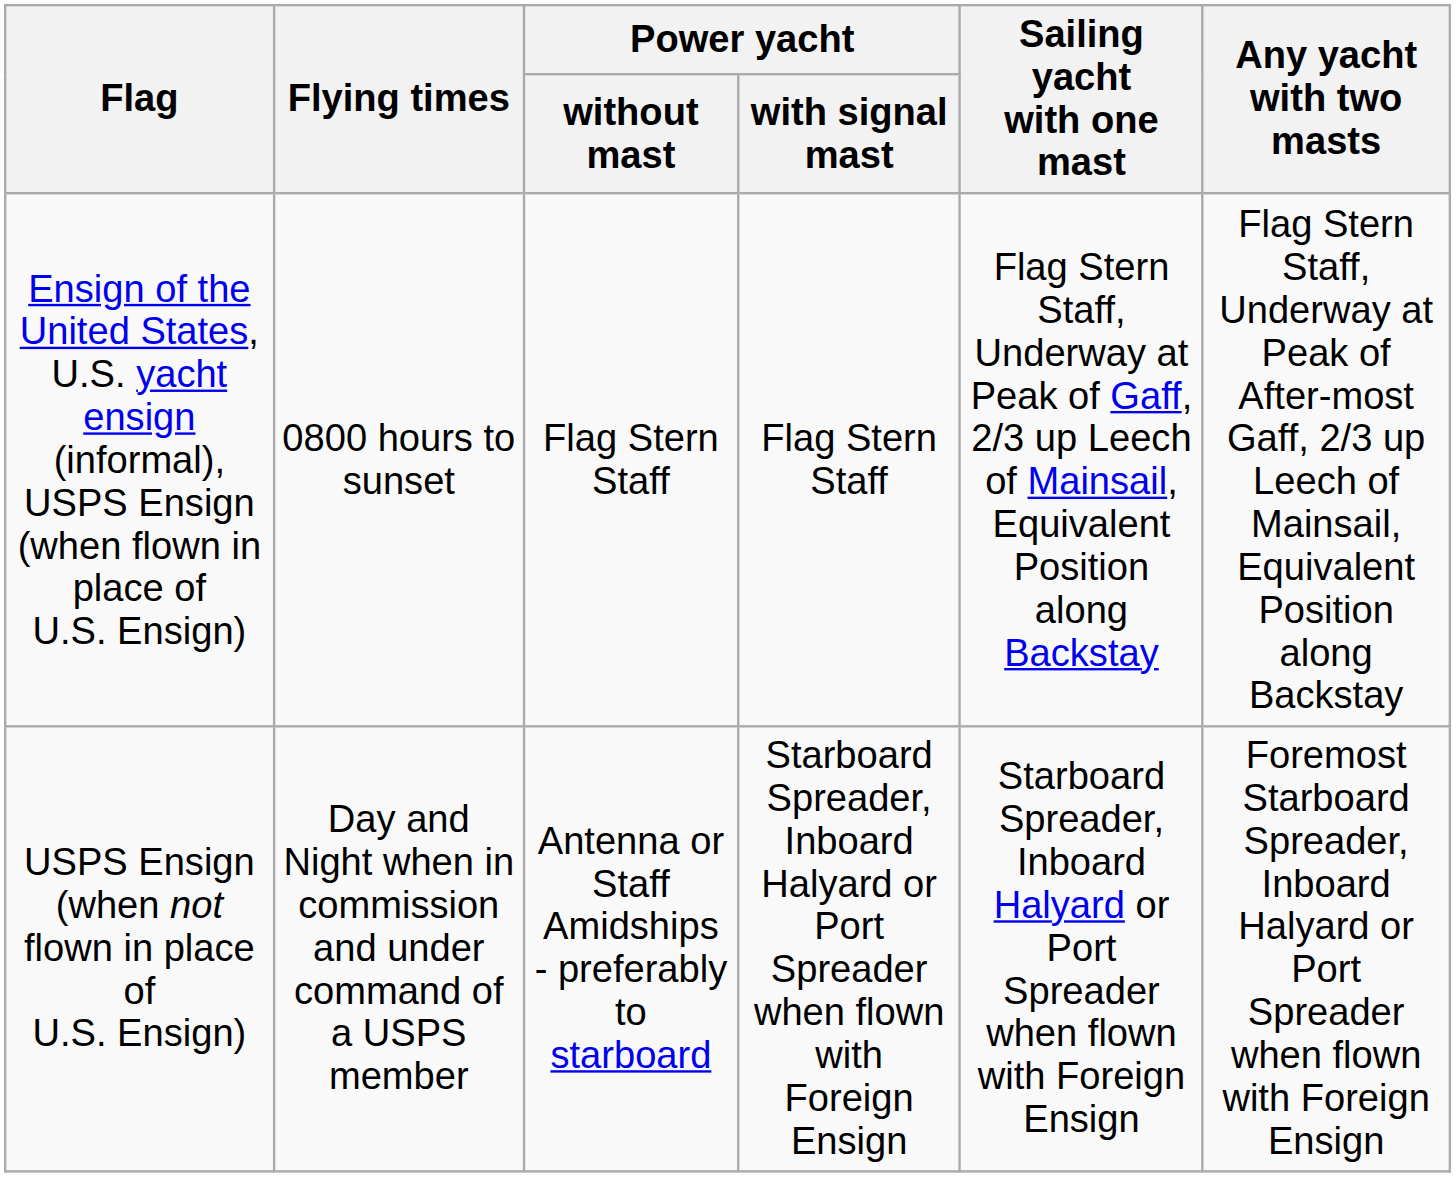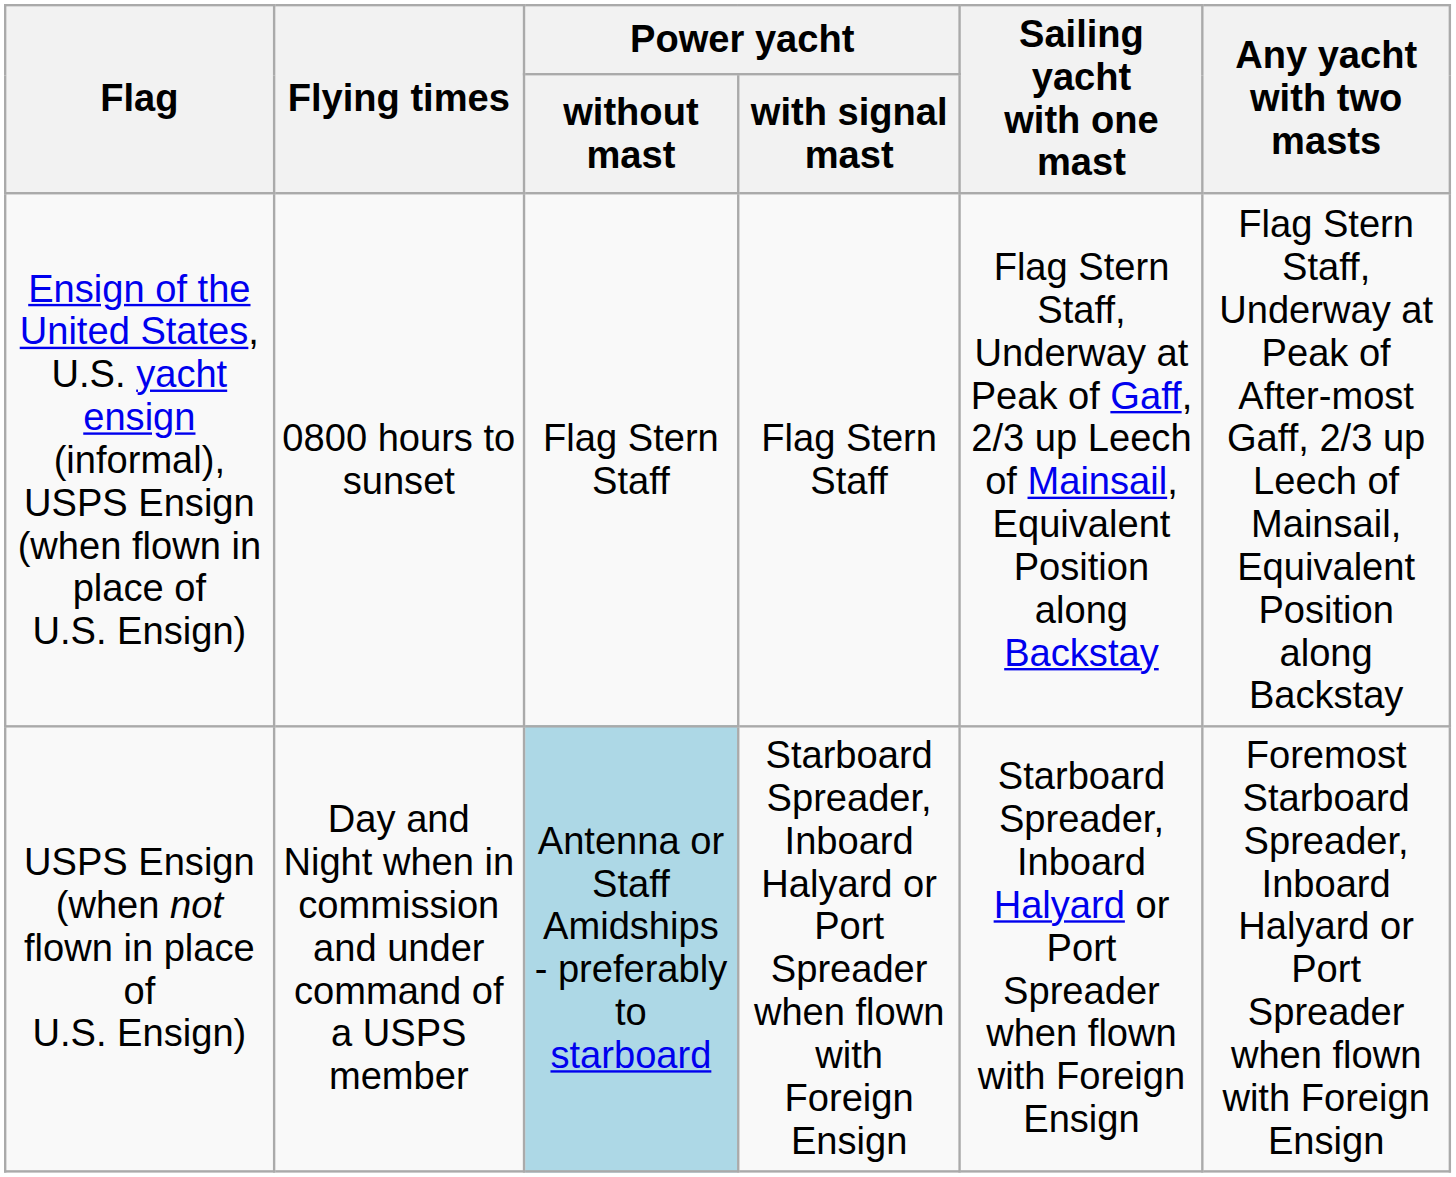(631, 948) no background -> (631, 948) lightblue background
